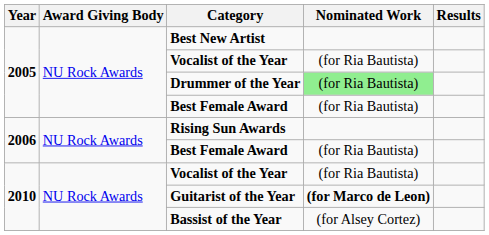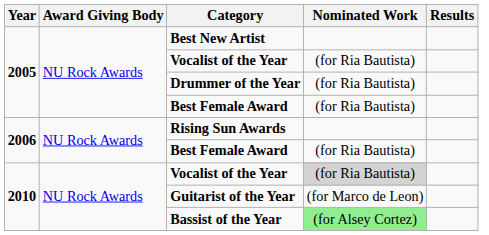(368, 83) lightgreen background -> (365, 83) no background
(368, 173) no background -> (365, 173) lightgrey background
(368, 196) bold -> (365, 196) normal
(368, 219) no background -> (365, 219) lightgreen background
